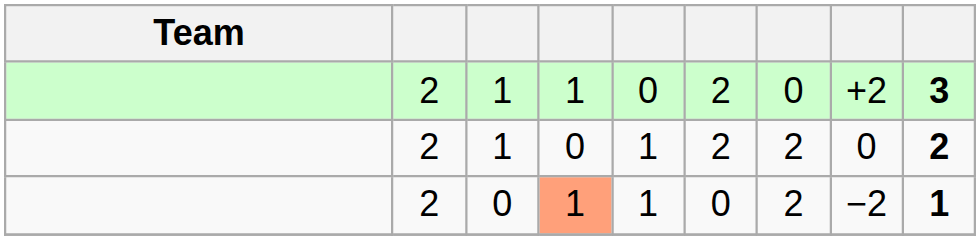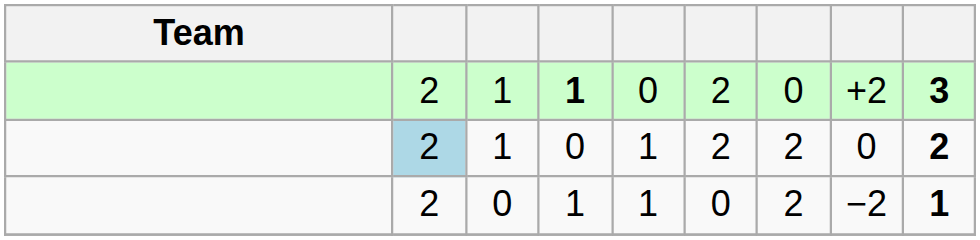(575, 90) normal -> (575, 90) bold
(429, 147) no background -> (429, 147) lightblue background
(575, 204) lightsalmon background -> (575, 204) no background
